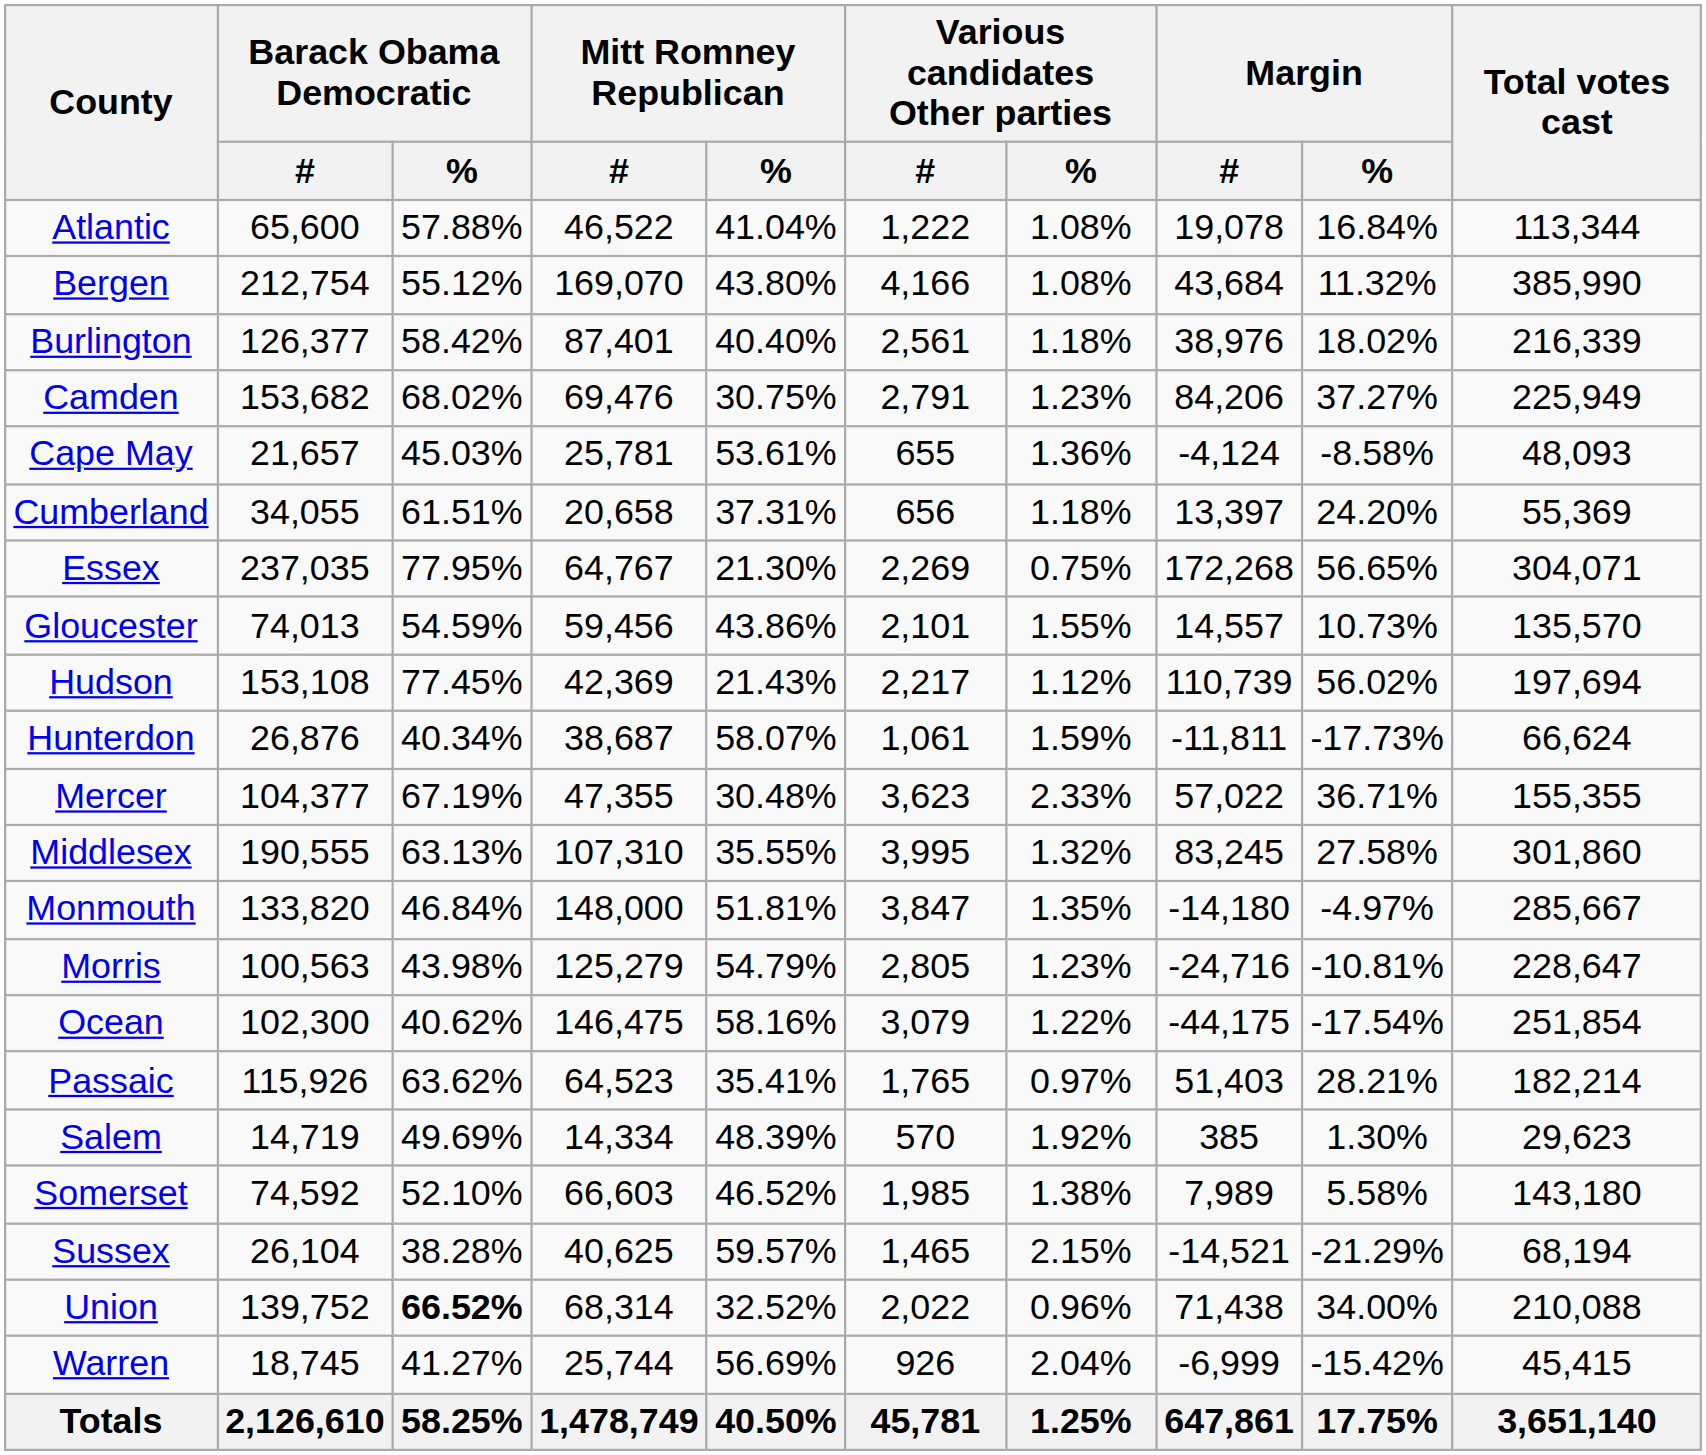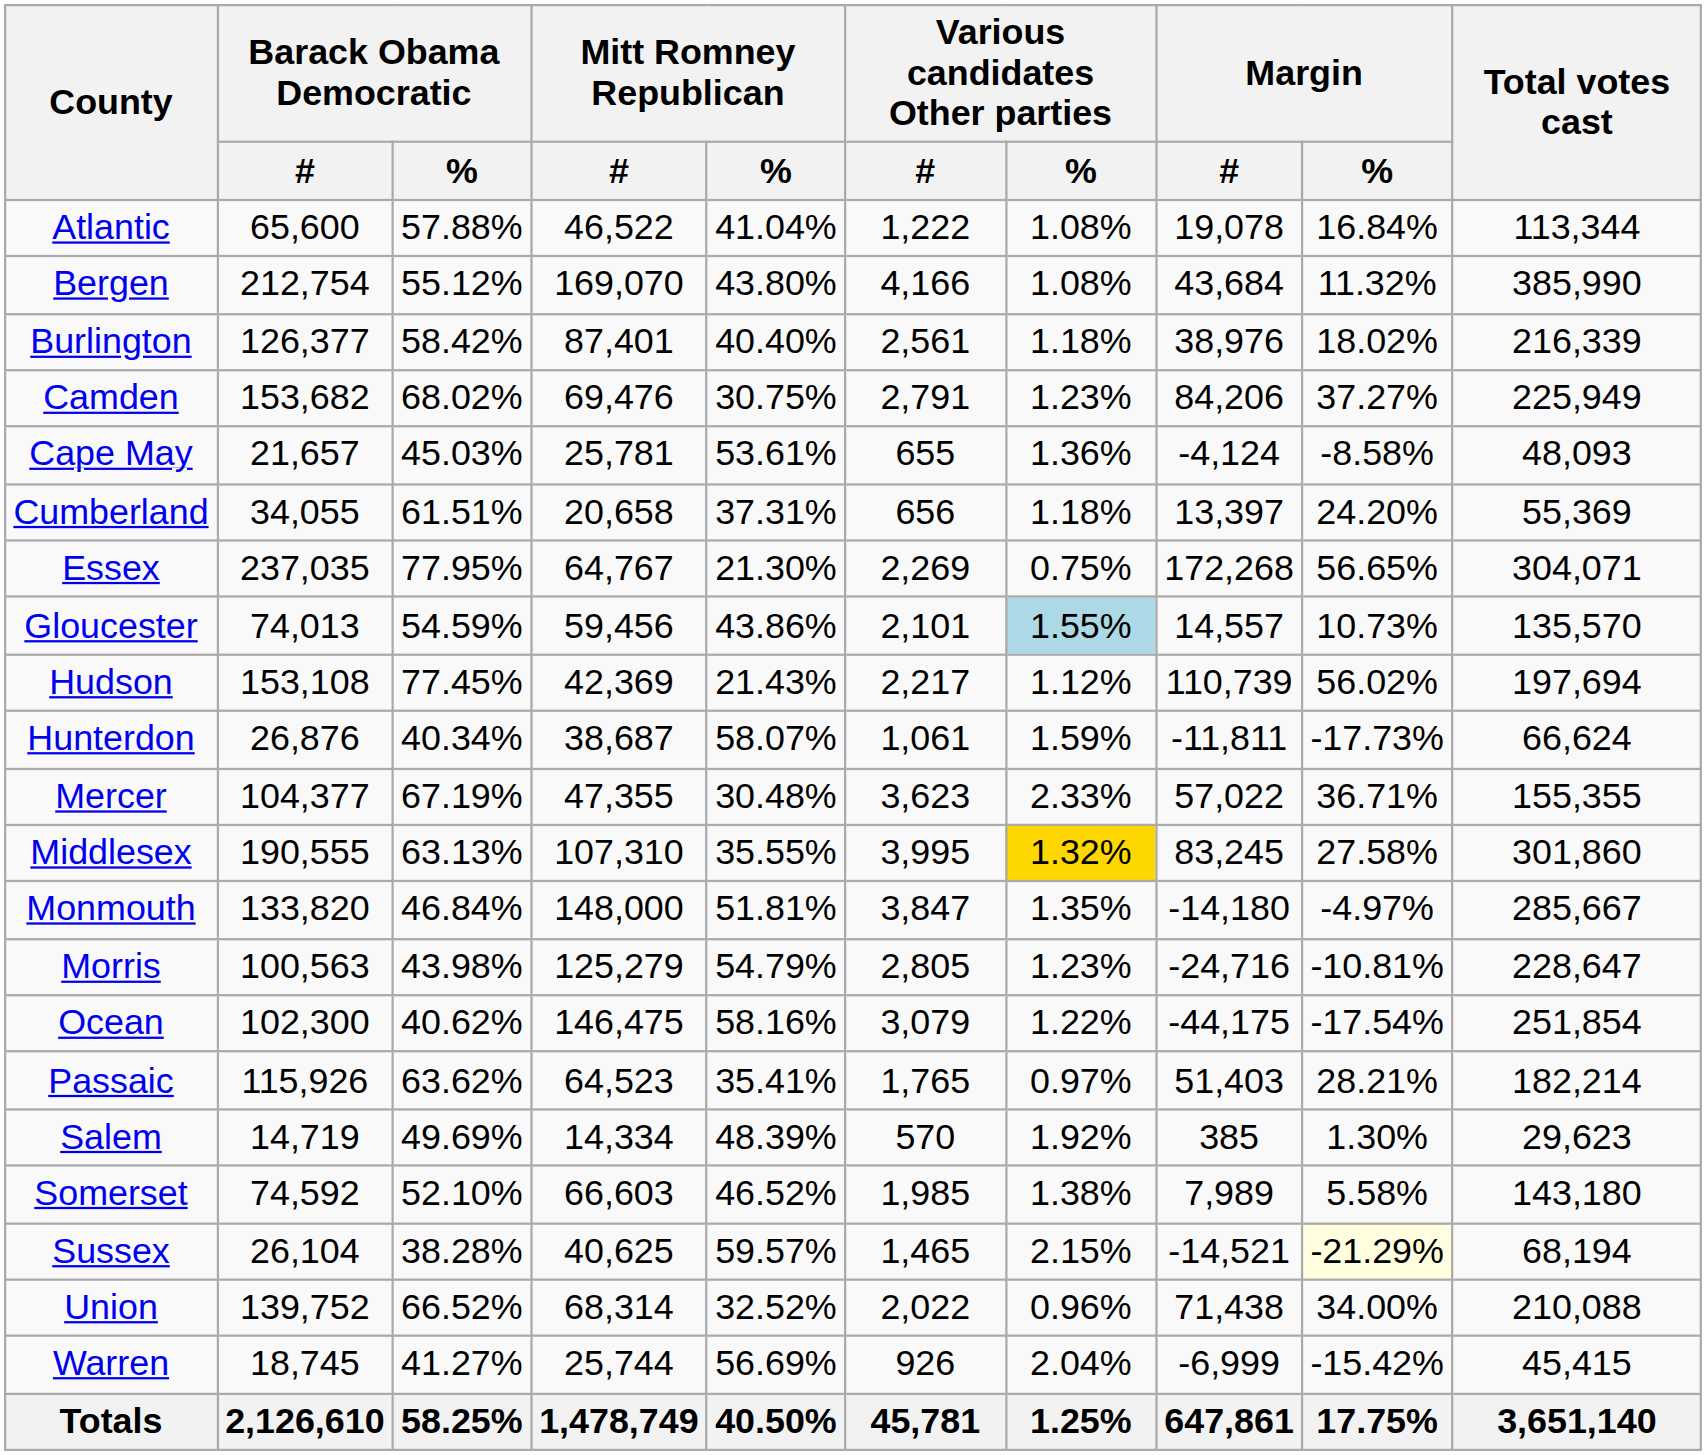(1081, 625) no background -> (1081, 625) lightblue background
(1081, 852) no background -> (1081, 852) gold background
(1377, 1250) no background -> (1377, 1250) lightyellow background
(462, 1307) bold -> (462, 1307) normal
